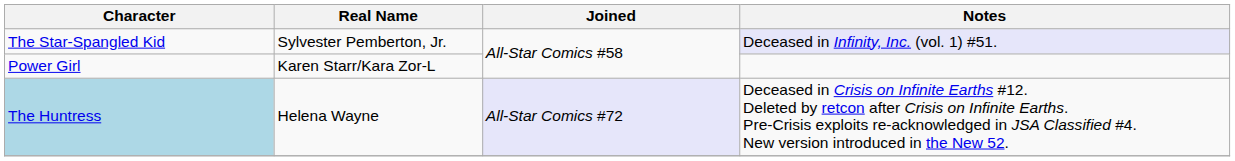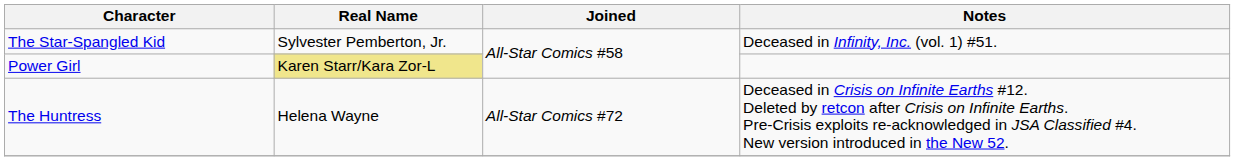(870, 41) lavender background -> (870, 41) no background
(357, 66) no background -> (357, 66) khaki background
(55, 116) lightblue background -> (55, 116) no background
(554, 116) lavender background -> (554, 116) no background
